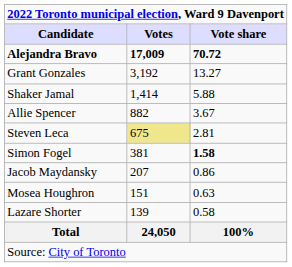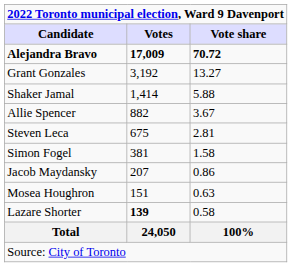(139, 133) khaki background -> (139, 133) no background
(204, 152) bold -> (204, 152) normal
(139, 212) normal -> (139, 212) bold
